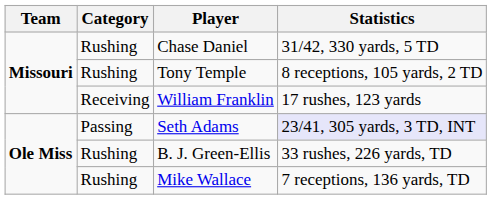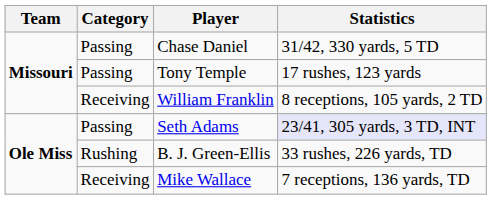(109, 45) Rushing -> (107, 45) Passing
(109, 72) Rushing -> (107, 72) Passing
(382, 72) 8 receptions, 105 yards, 2 TD -> (351, 72) 17 rushes, 123 yards
(351, 99) 17 rushes, 123 yards -> (382, 99) 8 receptions, 105 yards, 2 TD
(109, 180) Rushing -> (115, 180) Receiving
